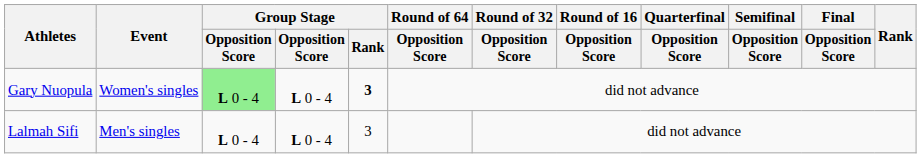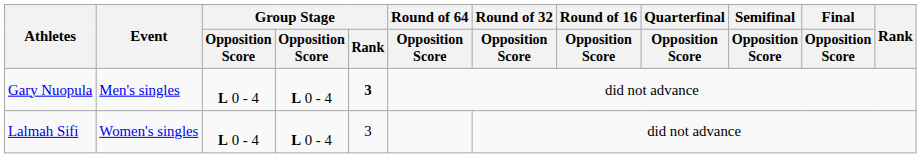(149, 89) Women's singles -> (140, 89) Men's singles
(238, 98) lightgreen background -> (238, 98) no background
(140, 131) Men's singles -> (149, 131) Women's singles
